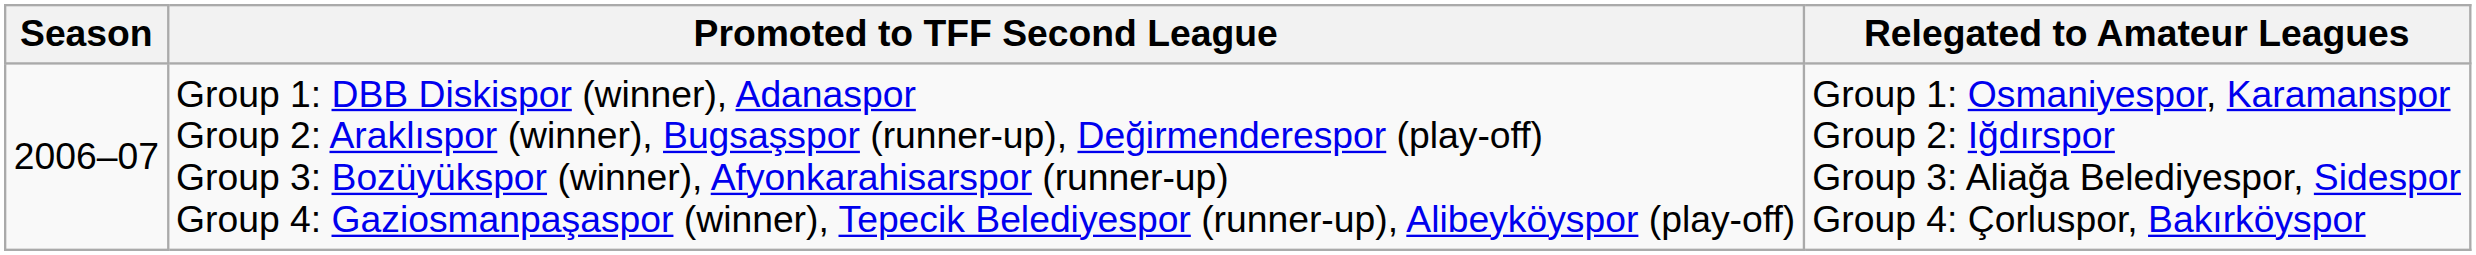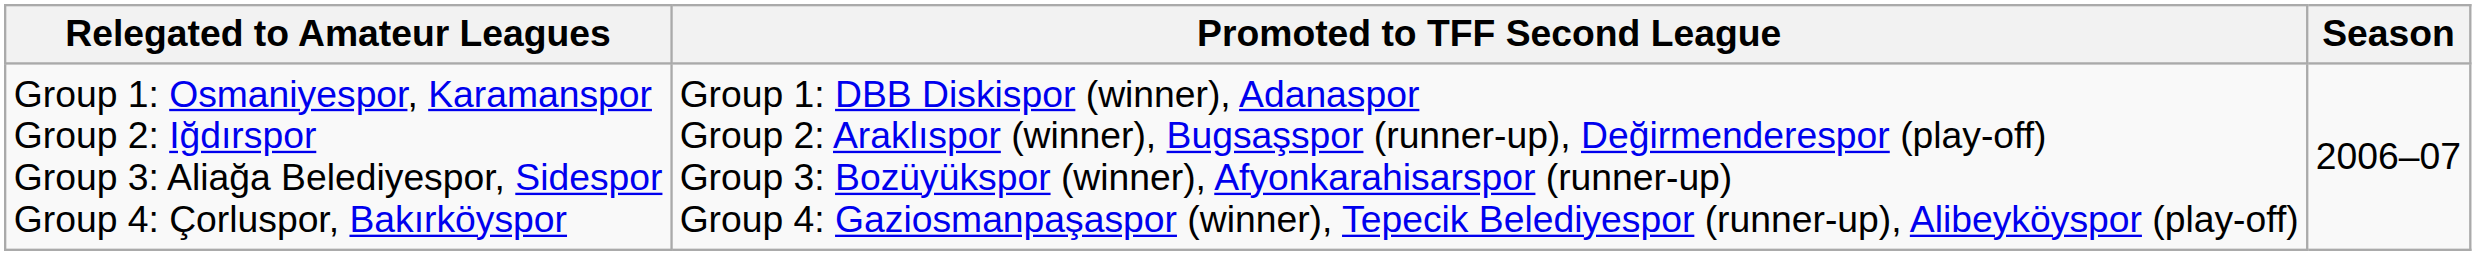columns swapped: (86, 34) <-> (2137, 34)
